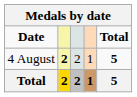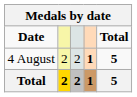(64, 58) bold -> (64, 58) normal
(90, 58) normal -> (90, 58) bold
